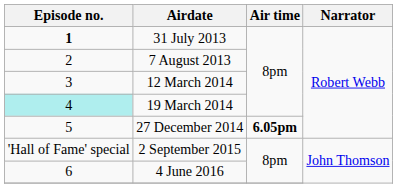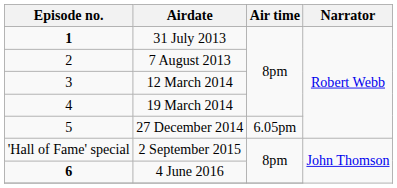(69, 104) paleturquoise background -> (69, 104) no background
(275, 127) bold -> (275, 127) normal
(69, 171) normal -> (69, 171) bold
